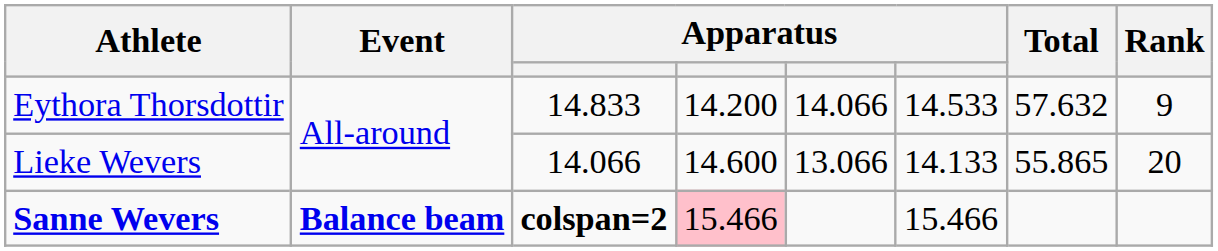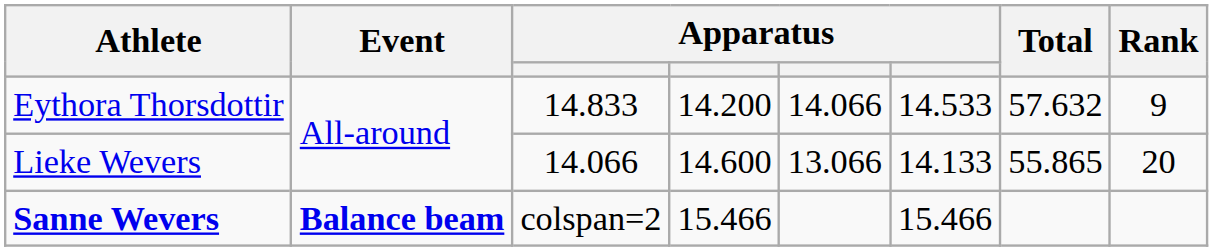(594, 218) bold -> (591, 218) normal
(731, 218) pink background -> (725, 218) no background
